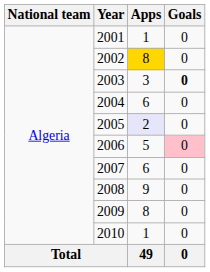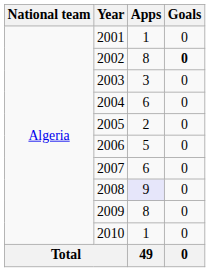(146, 59) gold background -> (146, 59) no background
(185, 59) normal -> (185, 59) bold
(185, 80) bold -> (185, 80) normal
(146, 124) lavender background -> (146, 124) no background
(185, 146) pink background -> (185, 146) no background
(146, 189) no background -> (146, 189) lavender background
